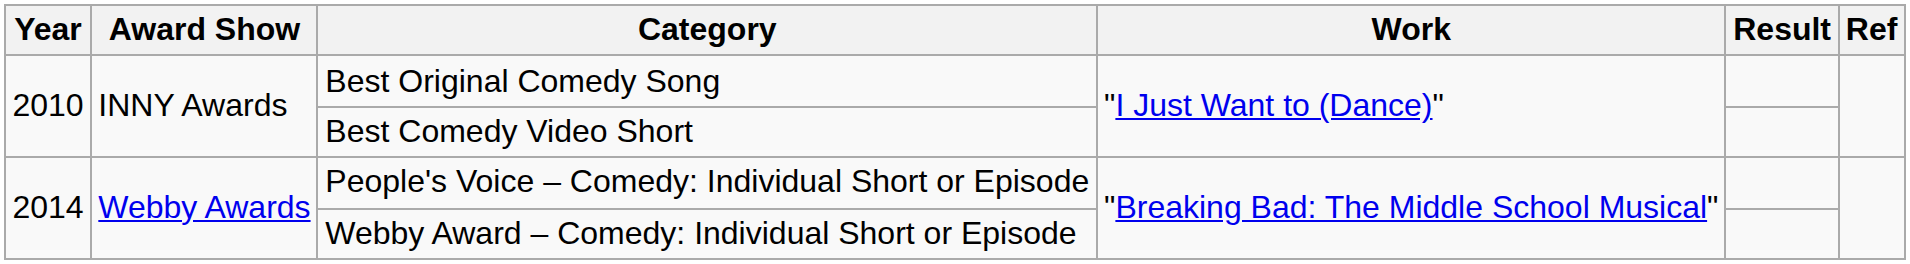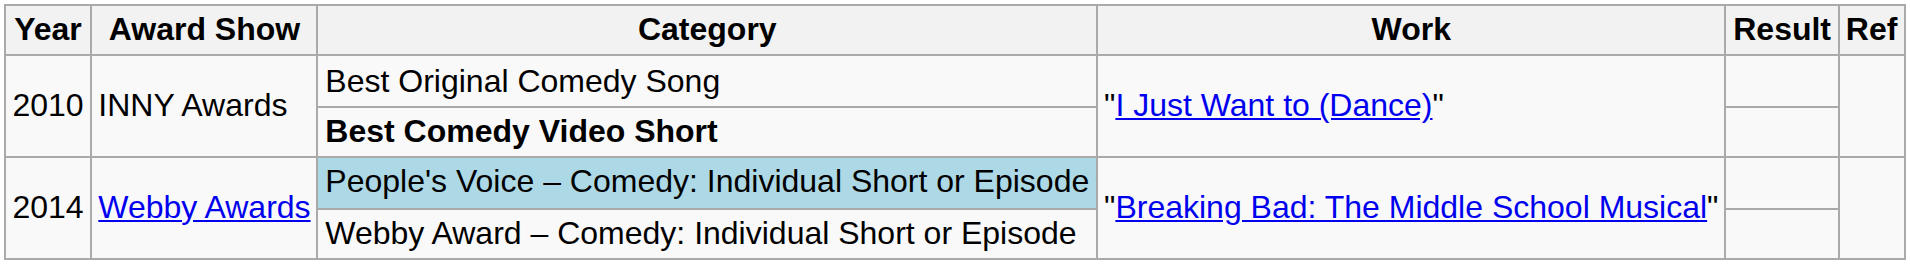(509, 131) normal -> (522, 131) bold
(707, 182) no background -> (707, 182) lightblue background
